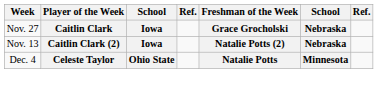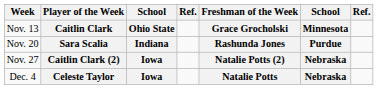(23, 28) Nov. 27 -> (23, 28) Nov. 13
(152, 28) Iowa -> (152, 28) Ohio State
(326, 28) Nebraska -> (326, 28) Minnesota
+ row: (84, 44)
(23, 44) Nov. 13 -> (23, 60) Nov. 27
(152, 60) Ohio State -> (152, 76) Iowa
(326, 60) Minnesota -> (326, 76) Nebraska
